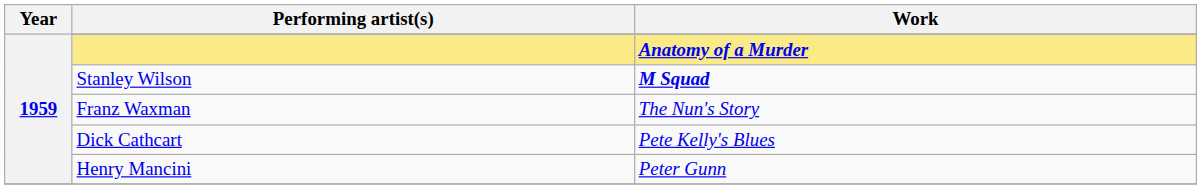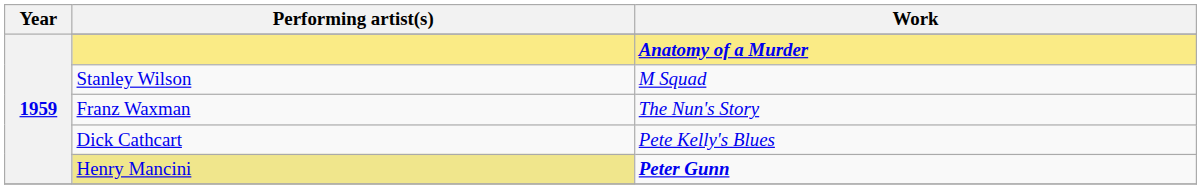(674, 79) bold -> (673, 79) normal
(134, 169) no background -> (134, 169) khaki background
(683, 169) normal -> (684, 169) bold
